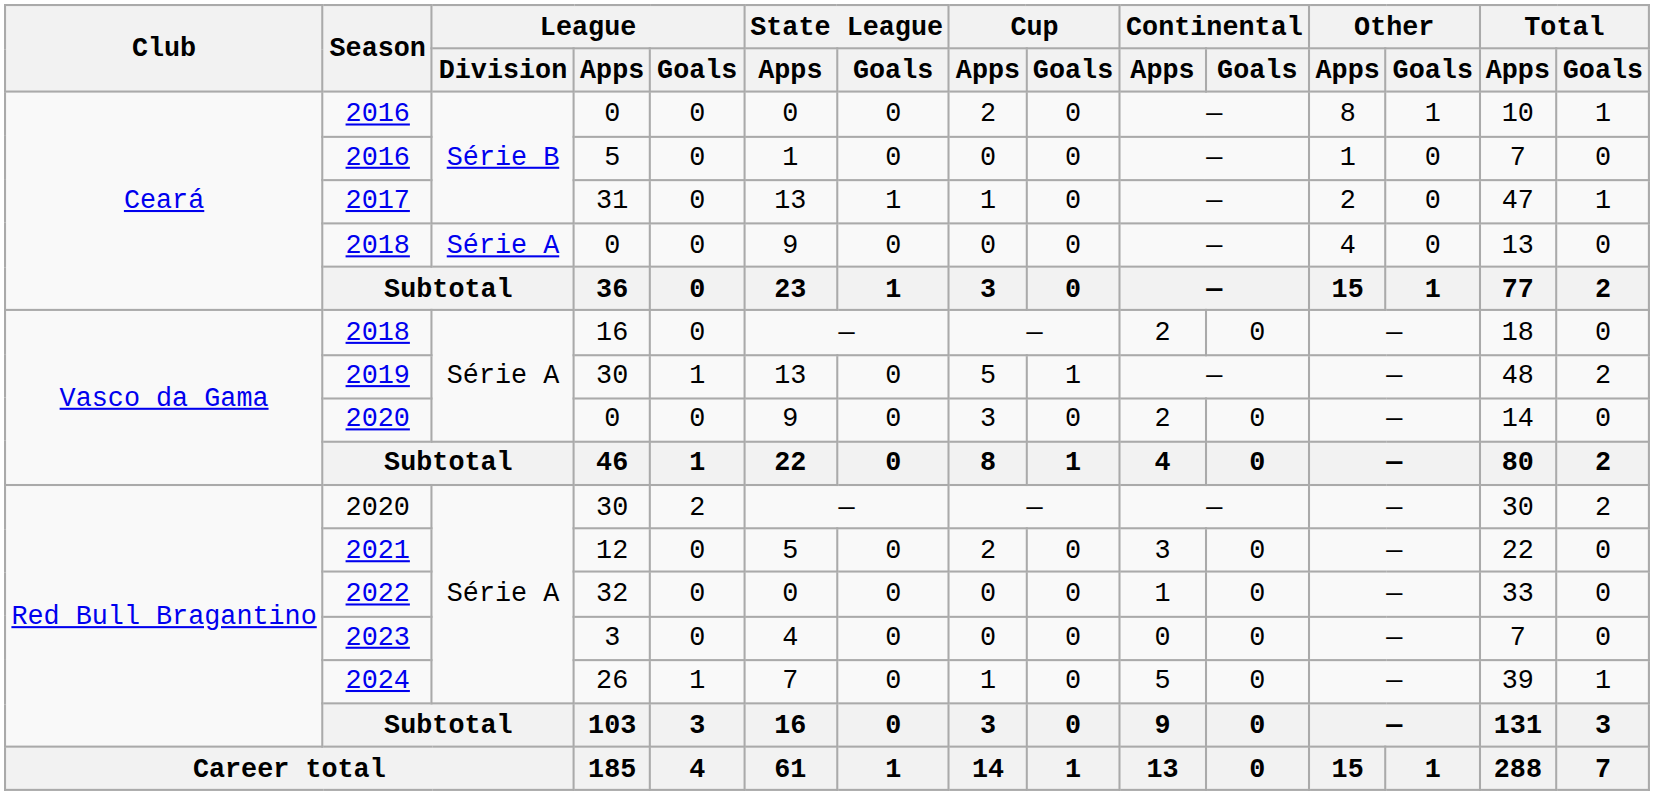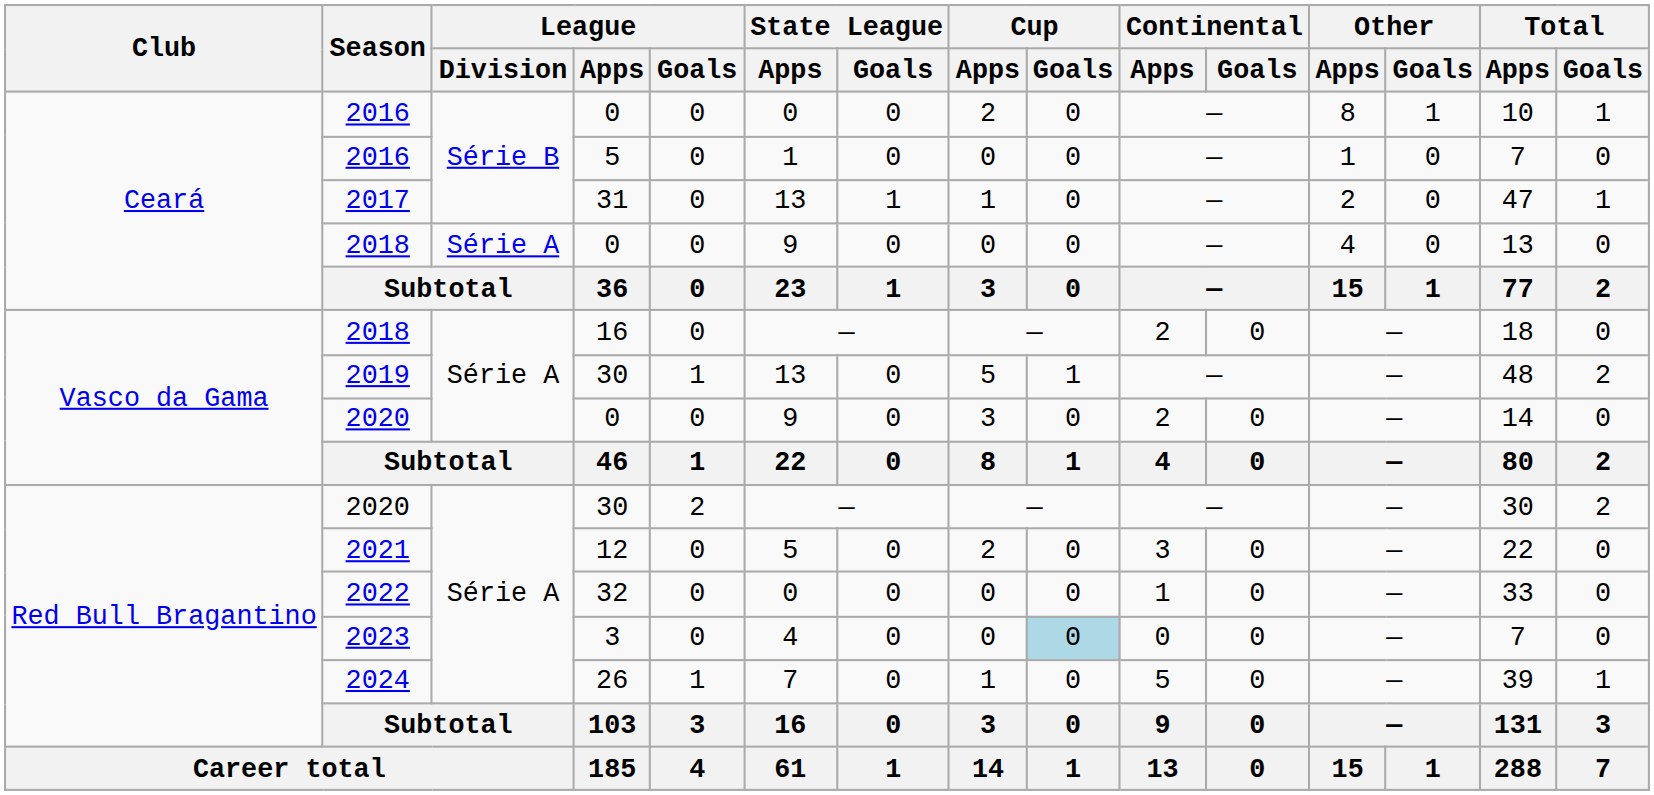(1073, 638) no background -> (1073, 638) lightblue background
